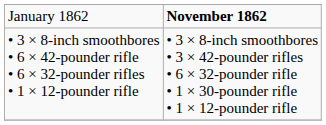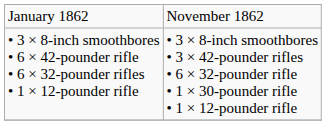(217, 16) bold -> (215, 16) normal
